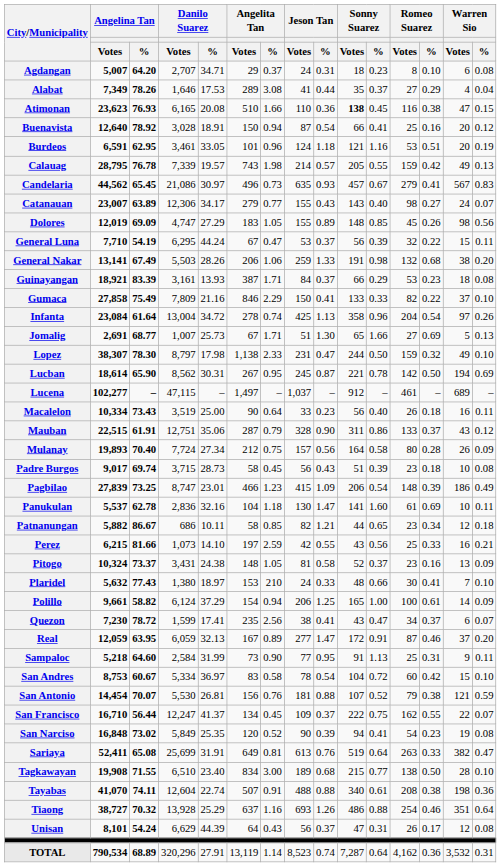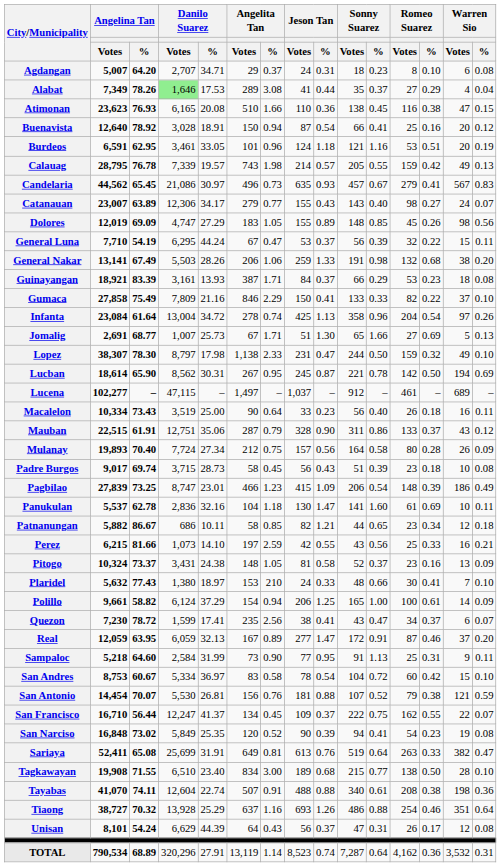(184, 89) no background -> (184, 89) lightgreen background
(356, 108) bold -> (356, 108) normal
